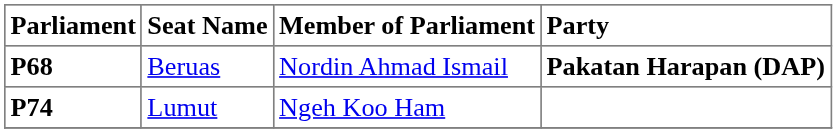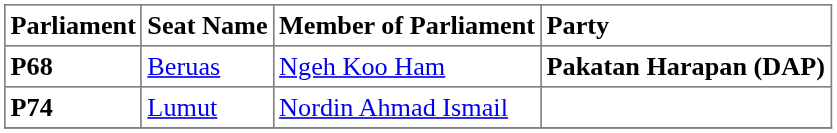(394, 66) Nordin Ahmad Ismail -> (362, 66) Ngeh Koo Ham
(362, 106) Ngeh Koo Ham -> (394, 106) Nordin Ahmad Ismail
